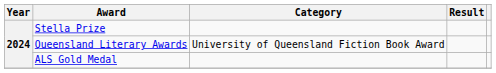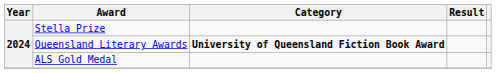(318, 44) normal -> (318, 44) bold
